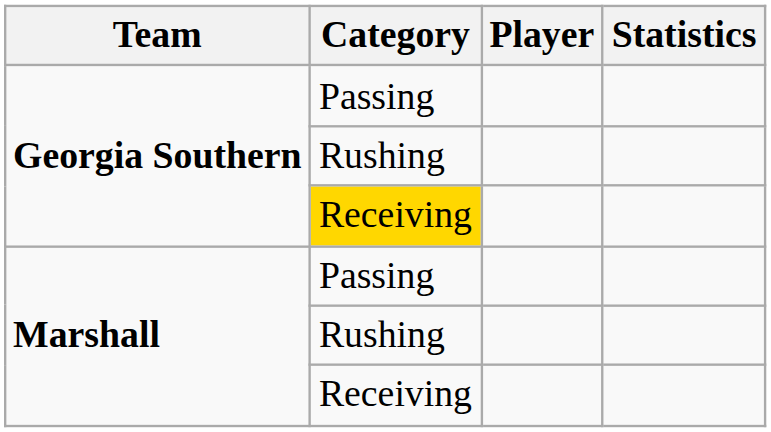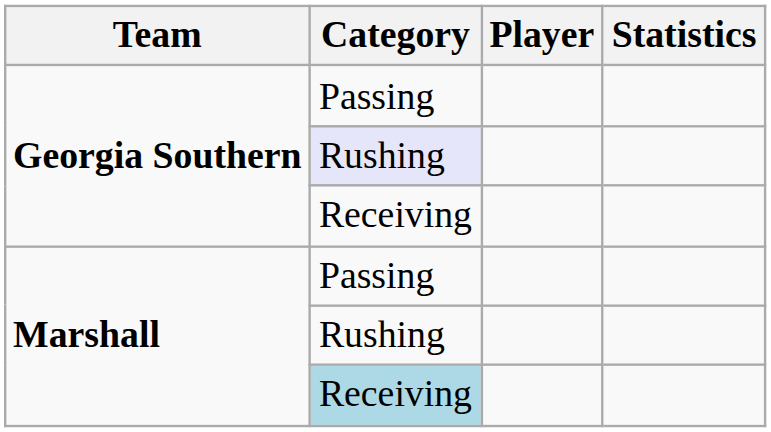(382, 154) no background -> (382, 154) lavender background
(395, 214) gold background -> (395, 214) no background
(395, 394) no background -> (395, 394) lightblue background
